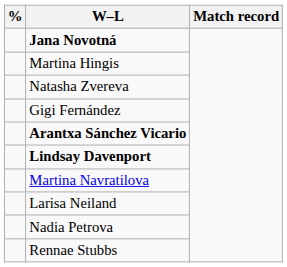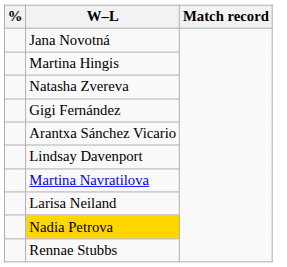(73, 40) bold -> (70, 40) normal
(108, 133) bold -> (103, 133) normal
(90, 156) bold -> (86, 156) normal
(71, 226) no background -> (71, 226) gold background
